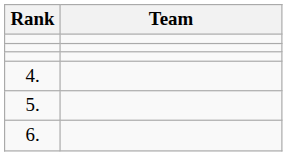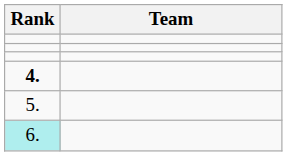(33, 75) normal -> (33, 75) bold
(33, 135) no background -> (33, 135) paleturquoise background
